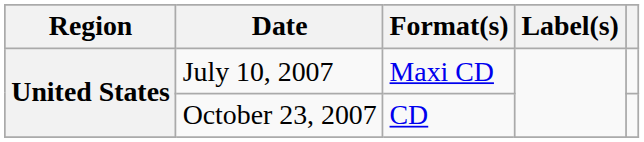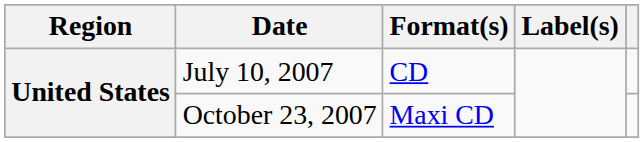(442, 70) Maxi CD -> (409, 70) CD
(409, 114) CD -> (442, 114) Maxi CD
